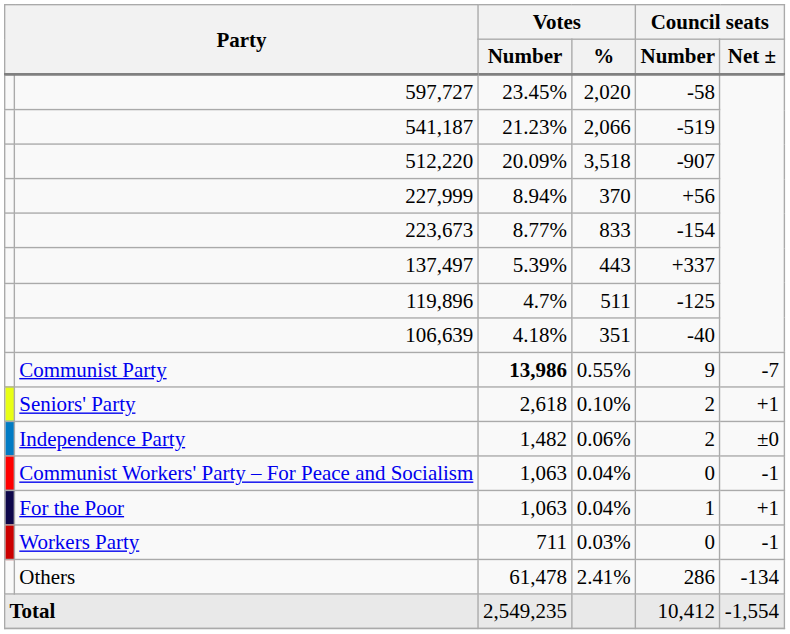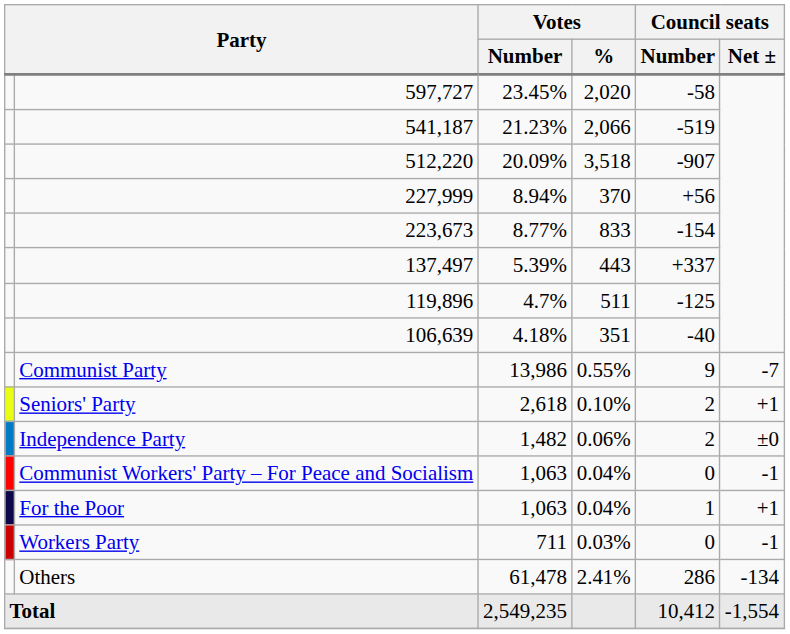(538, 369) bold -> (538, 369) normal
